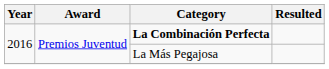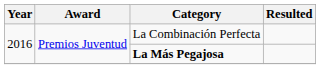(201, 34) bold -> (197, 34) normal
(175, 53) normal -> (178, 53) bold
